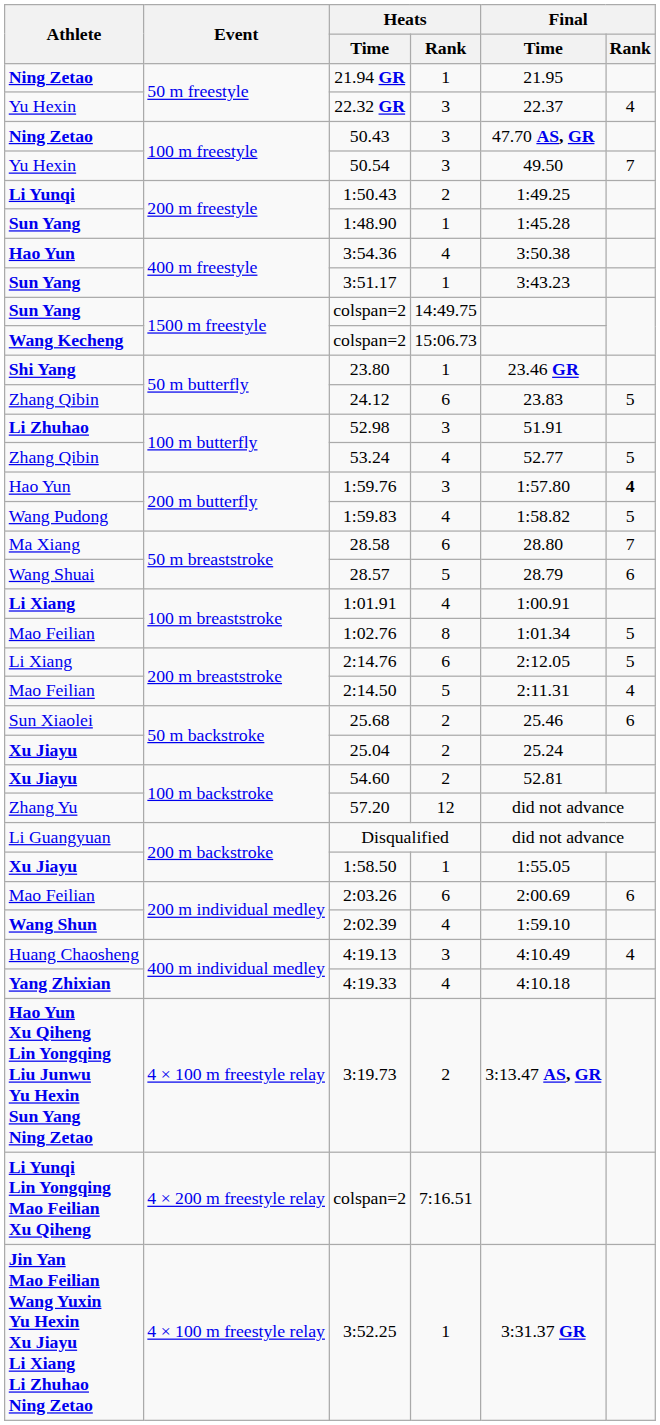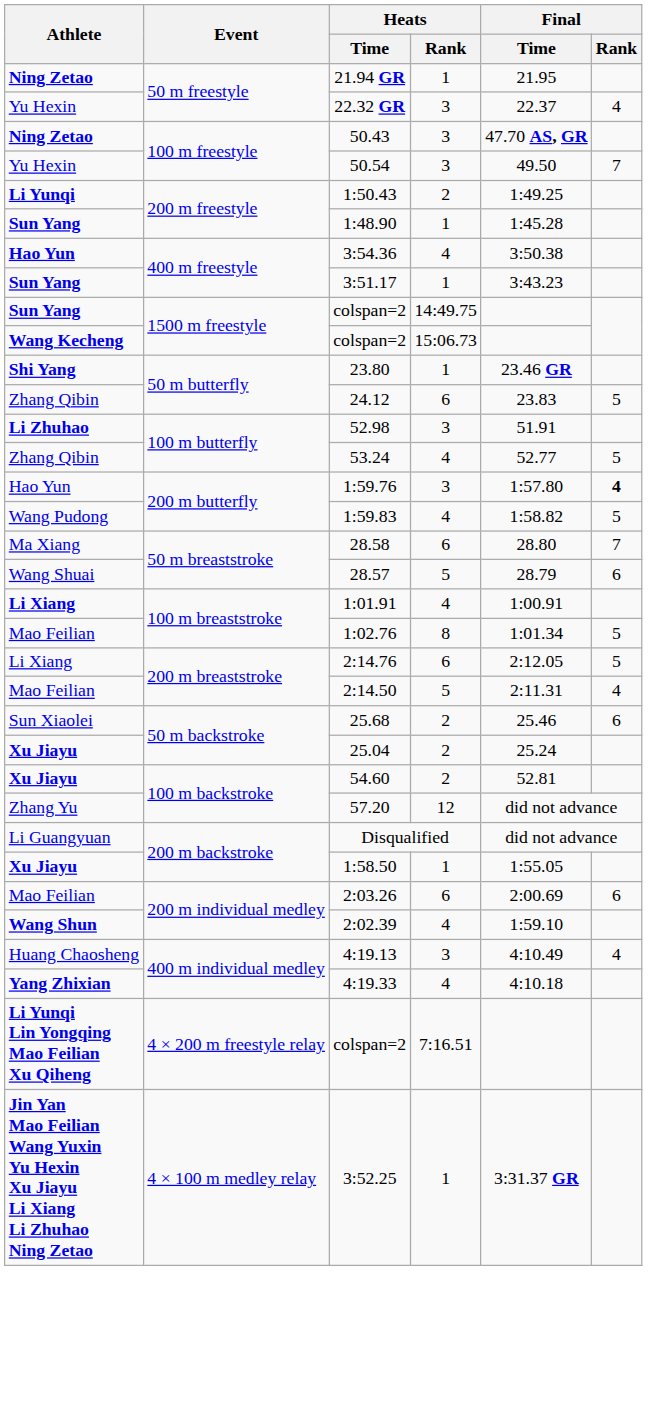- row: (60, 1075)
(236, 1332) 4 × 100 m freestyle relay -> (232, 1177) 4 × 100 m medley relay
